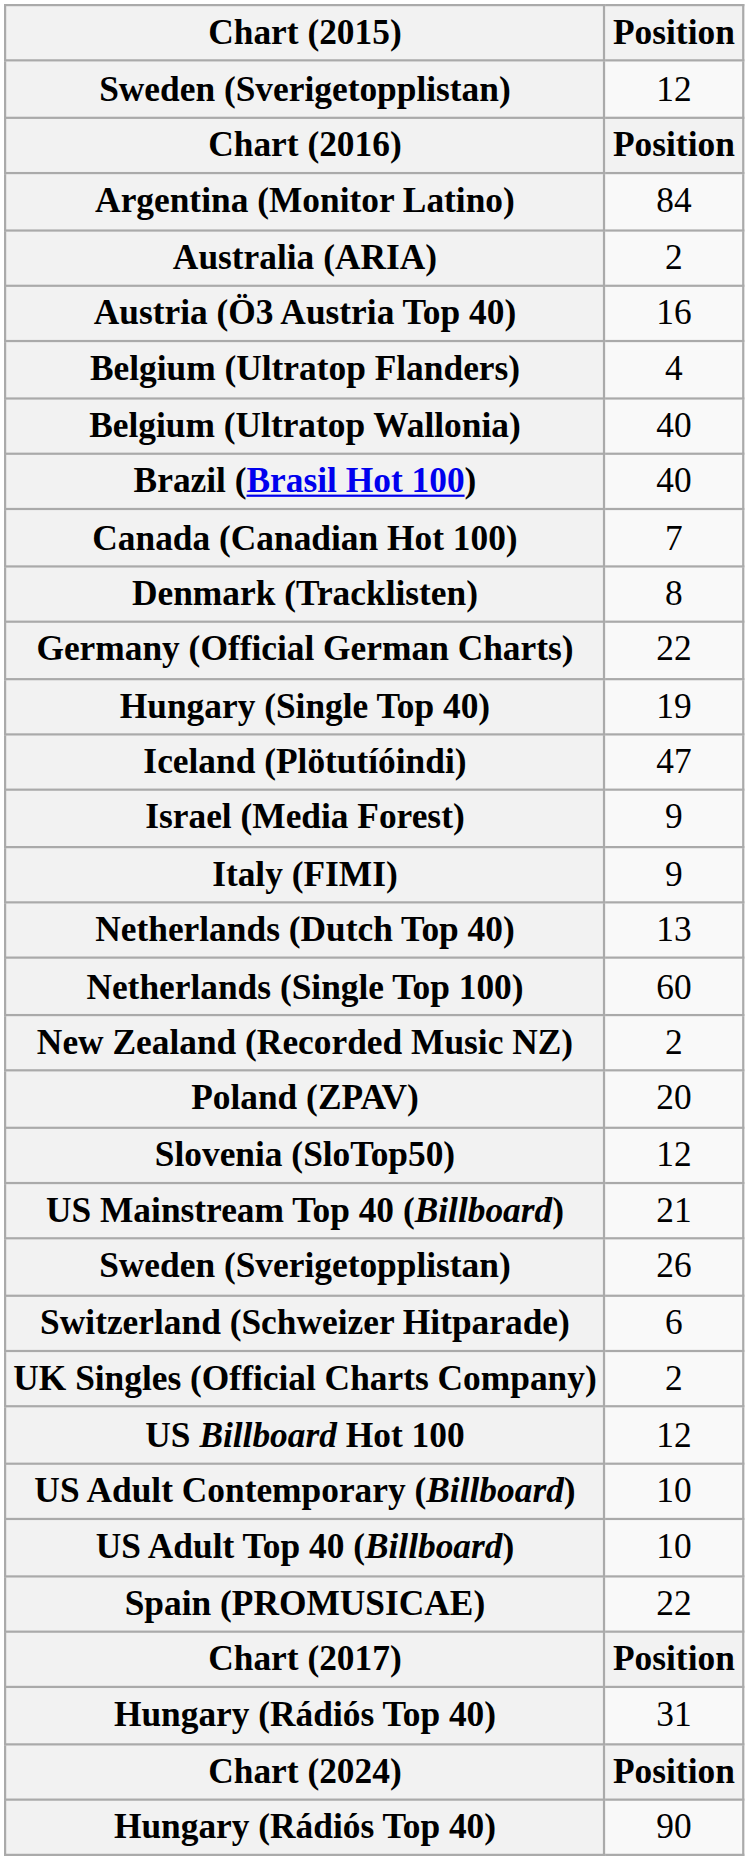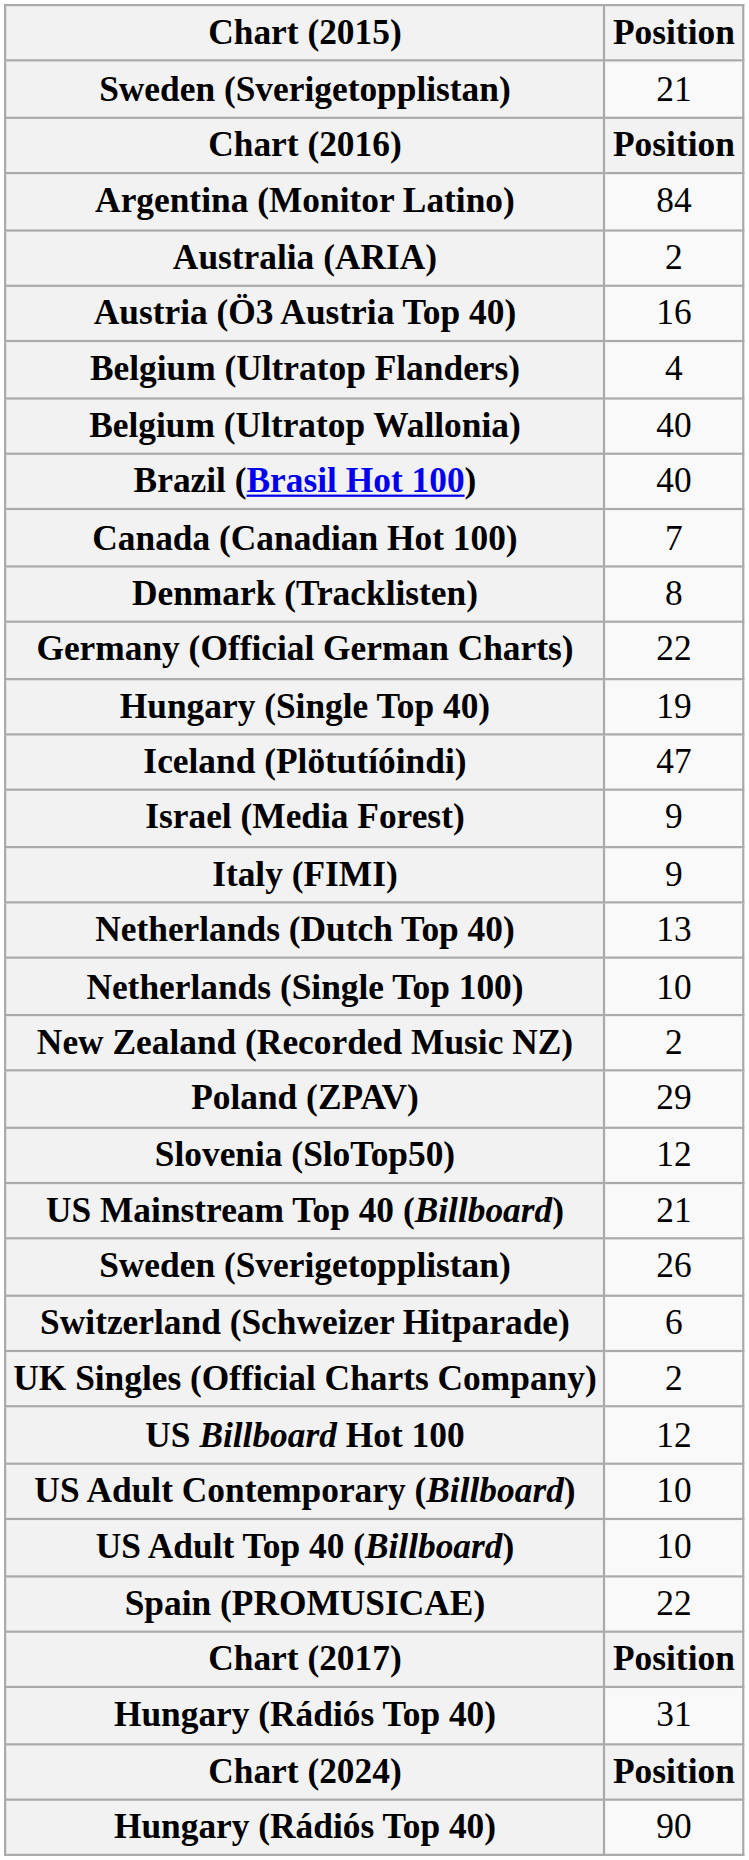(674, 88) 12 -> (674, 88) 21
(674, 985) 60 -> (674, 985) 10
(674, 1098) 20 -> (674, 1098) 29
